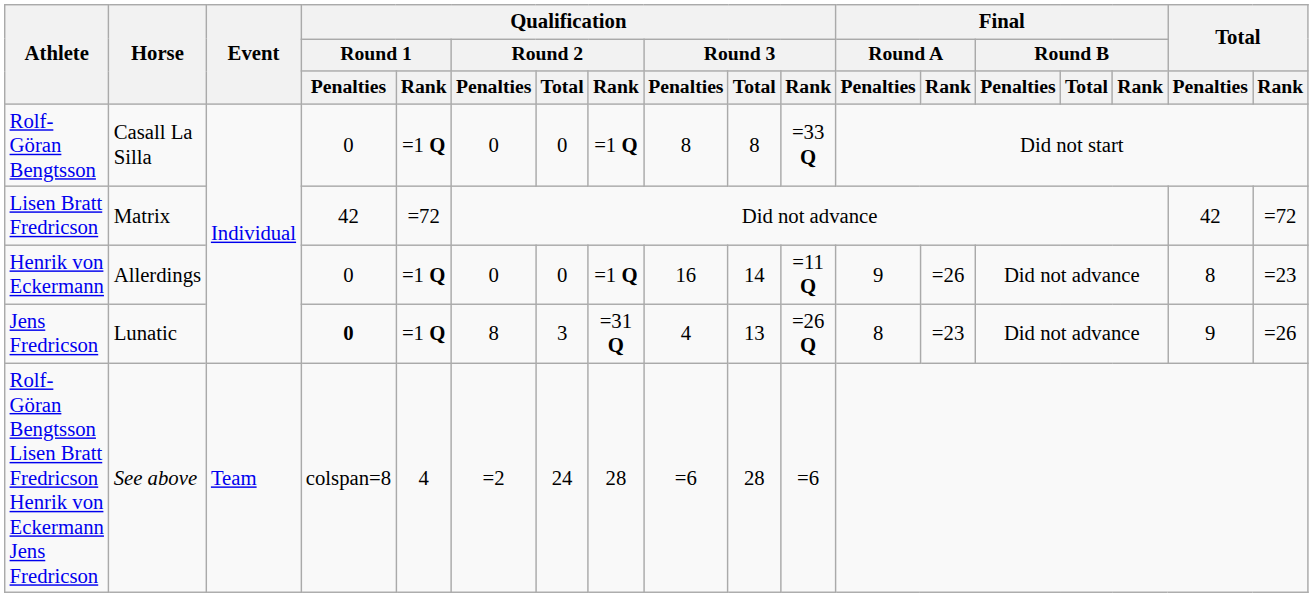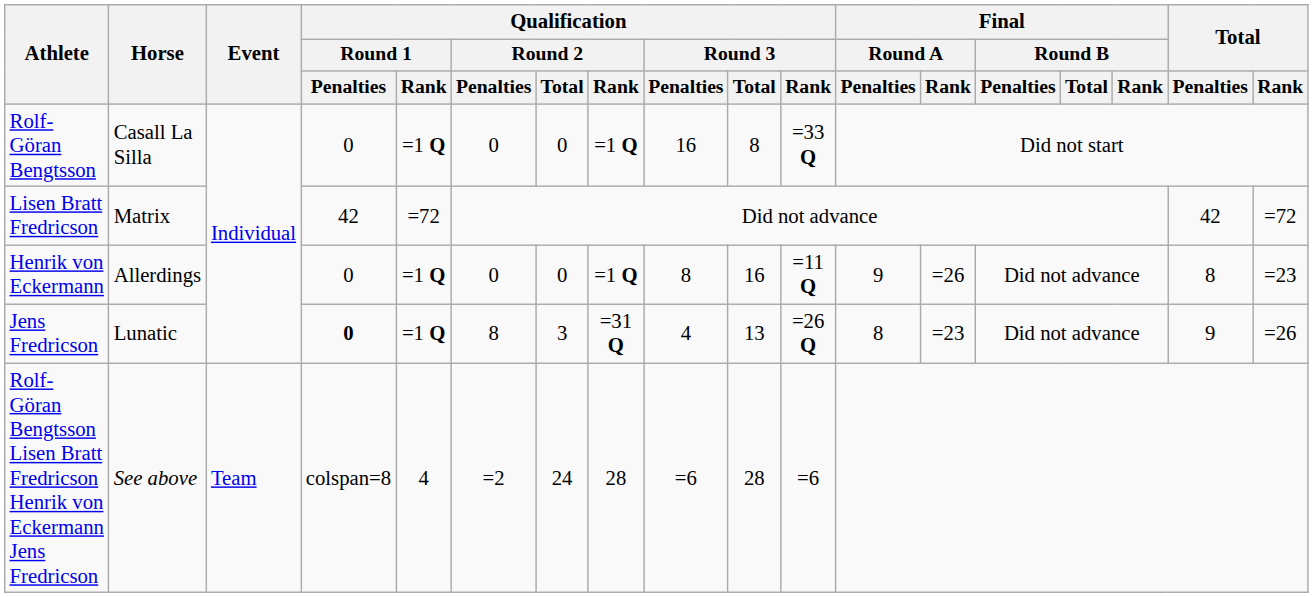(686, 145) 8 -> (686, 145) 16
(686, 274) 16 -> (686, 274) 8
(754, 274) 14 -> (754, 274) 16
